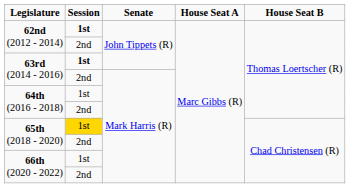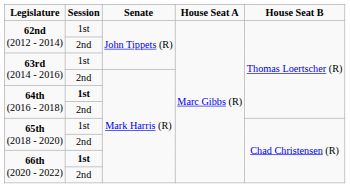(84, 28) bold -> (84, 28) normal
(84, 61) bold -> (84, 61) normal
(84, 93) normal -> (84, 93) bold
(84, 126) gold background -> (84, 126) no background
(84, 158) normal -> (84, 158) bold
